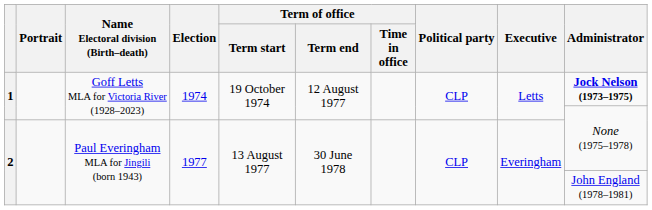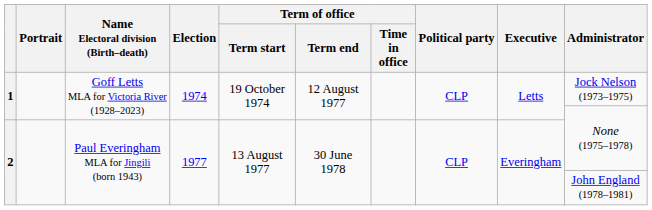(605, 89) bold -> (606, 89) normal
